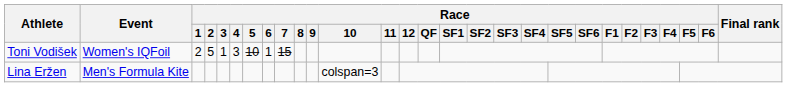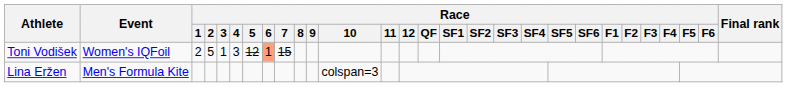(252, 53) 10 -> (252, 53) 12
(268, 53) no background -> (268, 53) lightsalmon background
